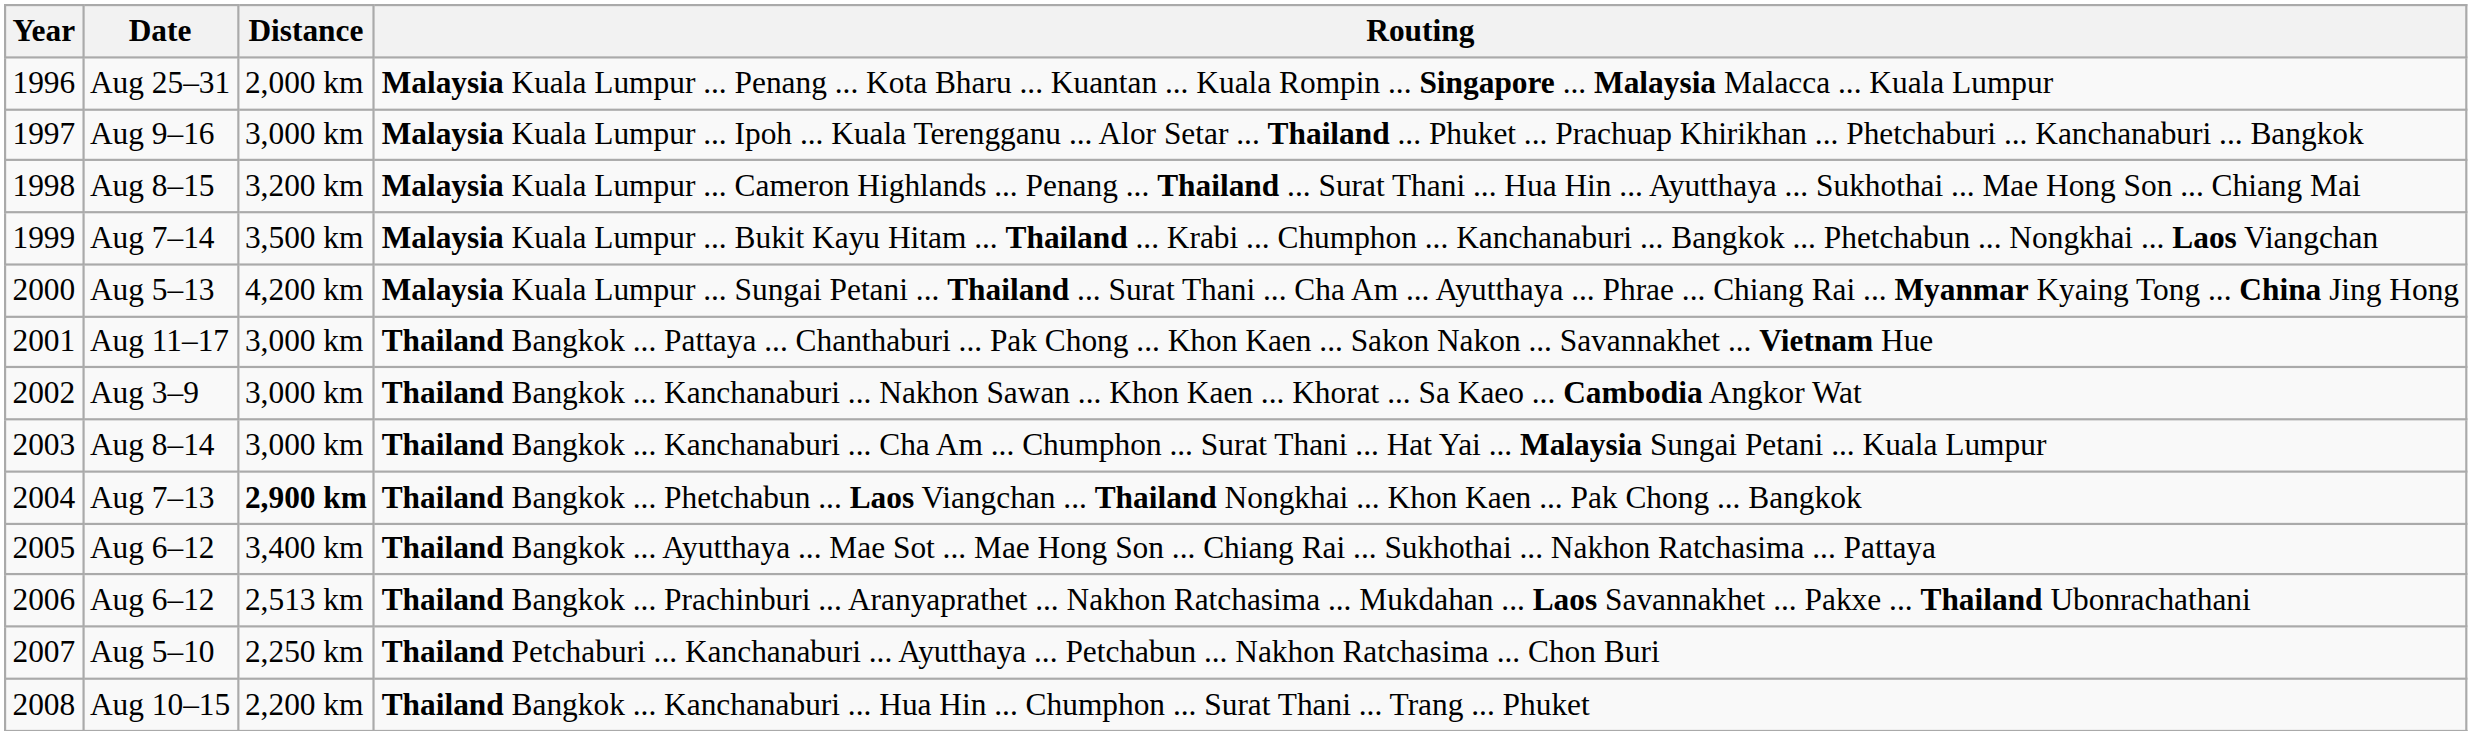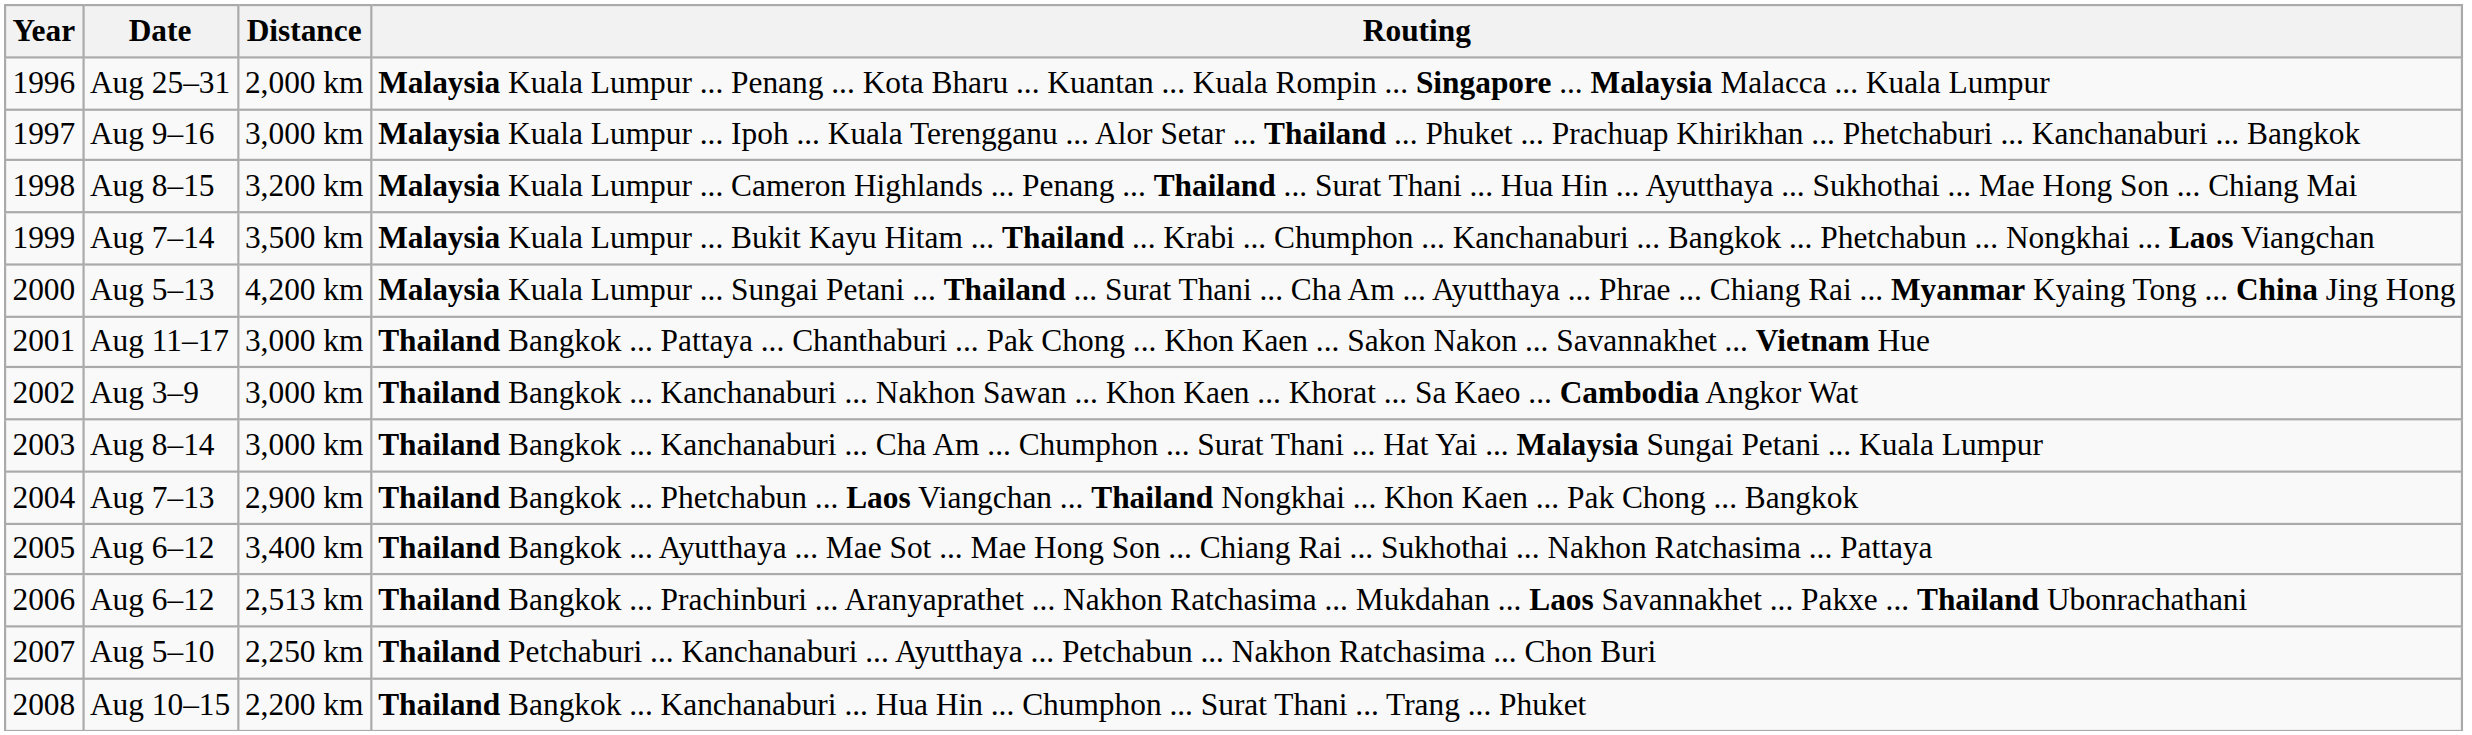(306, 496) bold -> (304, 496) normal
